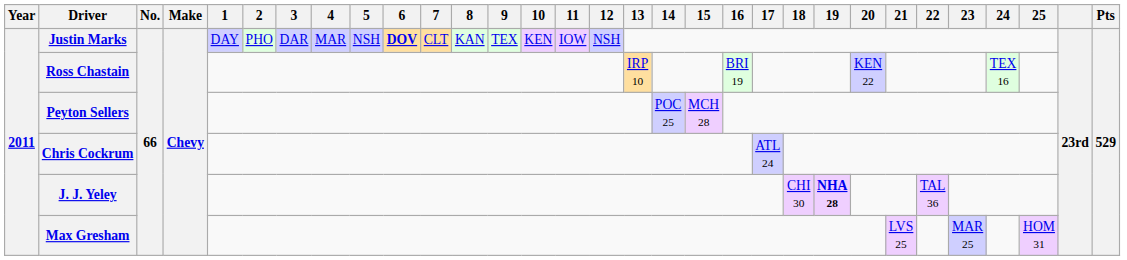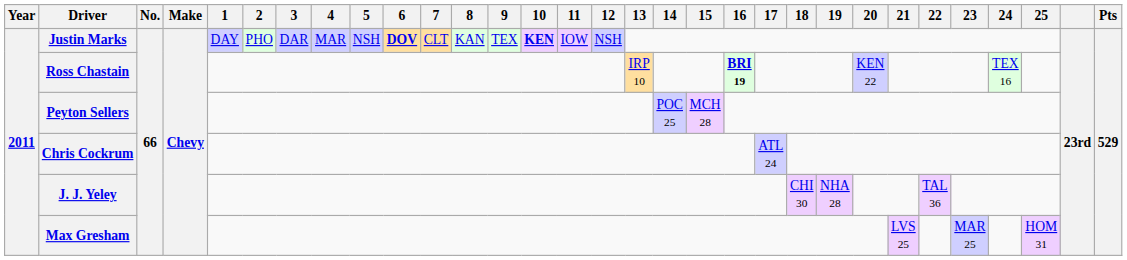(538, 40) normal -> (539, 40) bold
(737, 71) normal -> (740, 72) bold
(832, 194) bold -> (835, 194) normal
